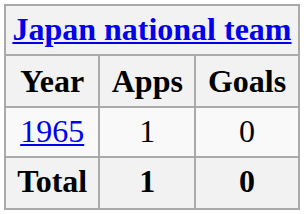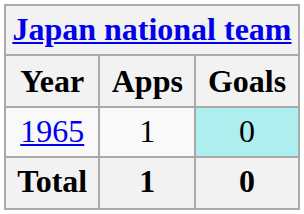(247, 131) no background -> (247, 131) paleturquoise background
